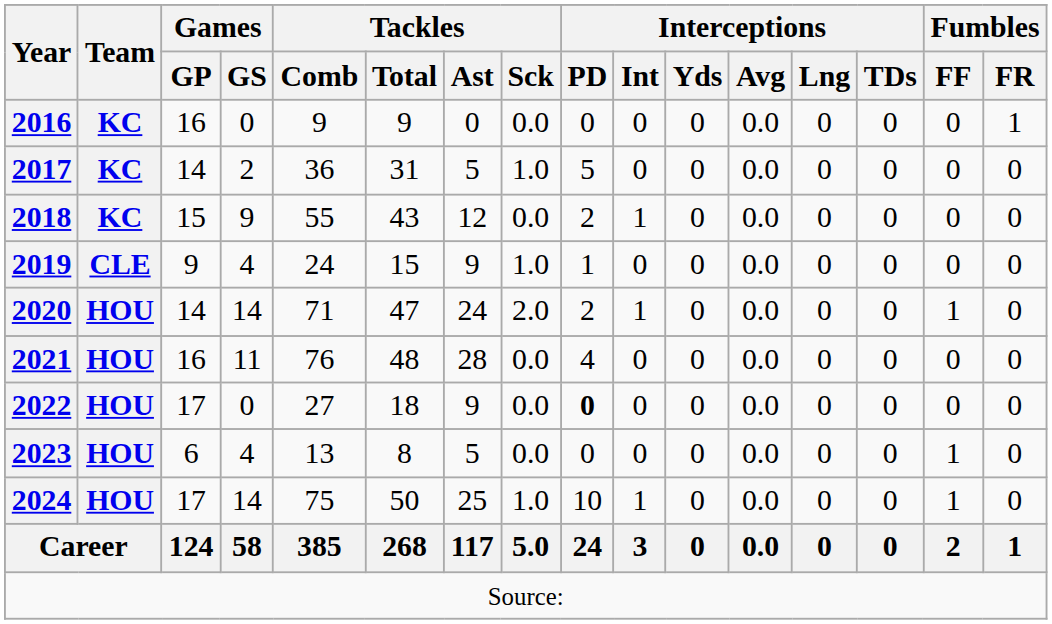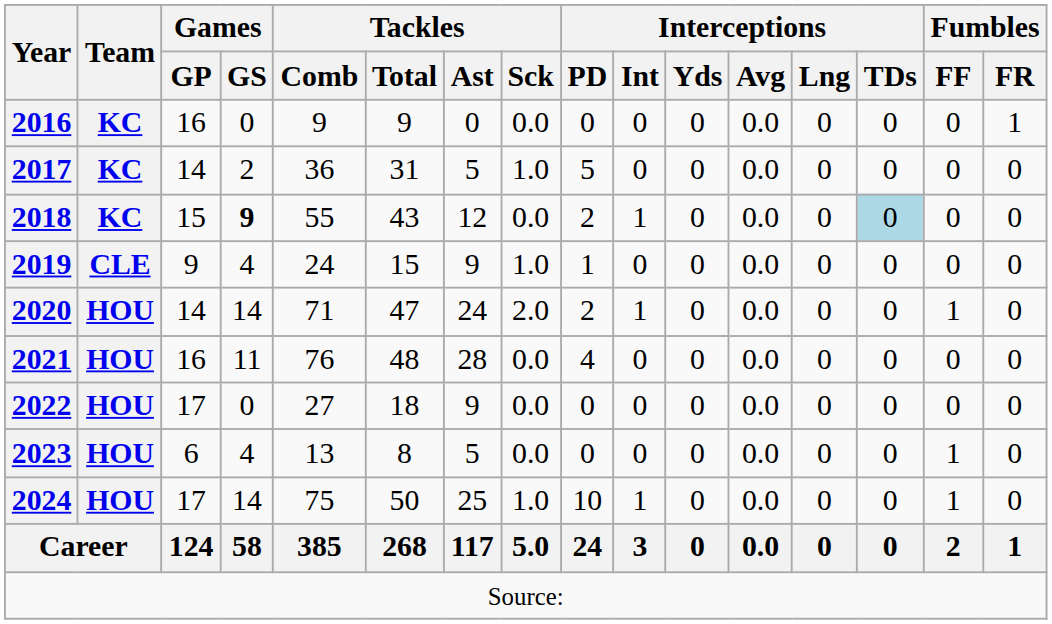(247, 216) normal -> (247, 216) bold
(890, 216) no background -> (890, 216) lightblue background
(587, 405) bold -> (587, 405) normal
